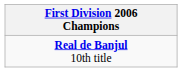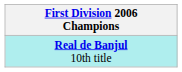(91, 51) no background -> (91, 51) paleturquoise background
